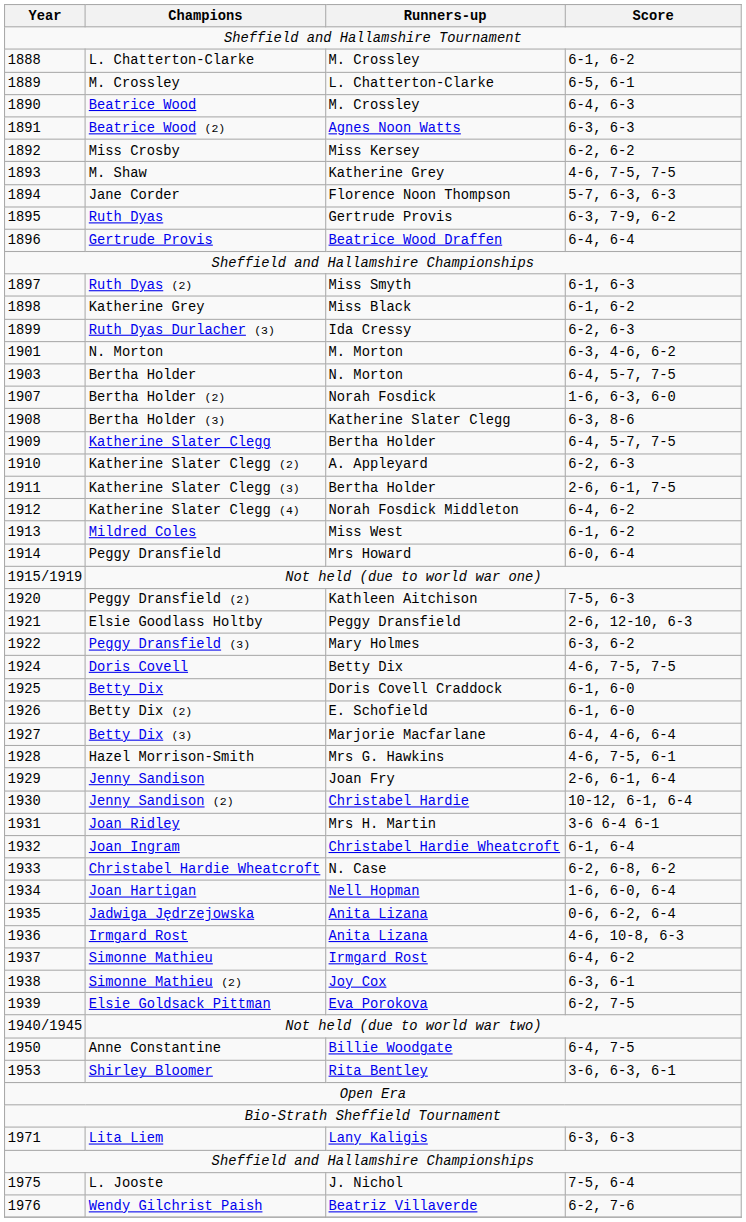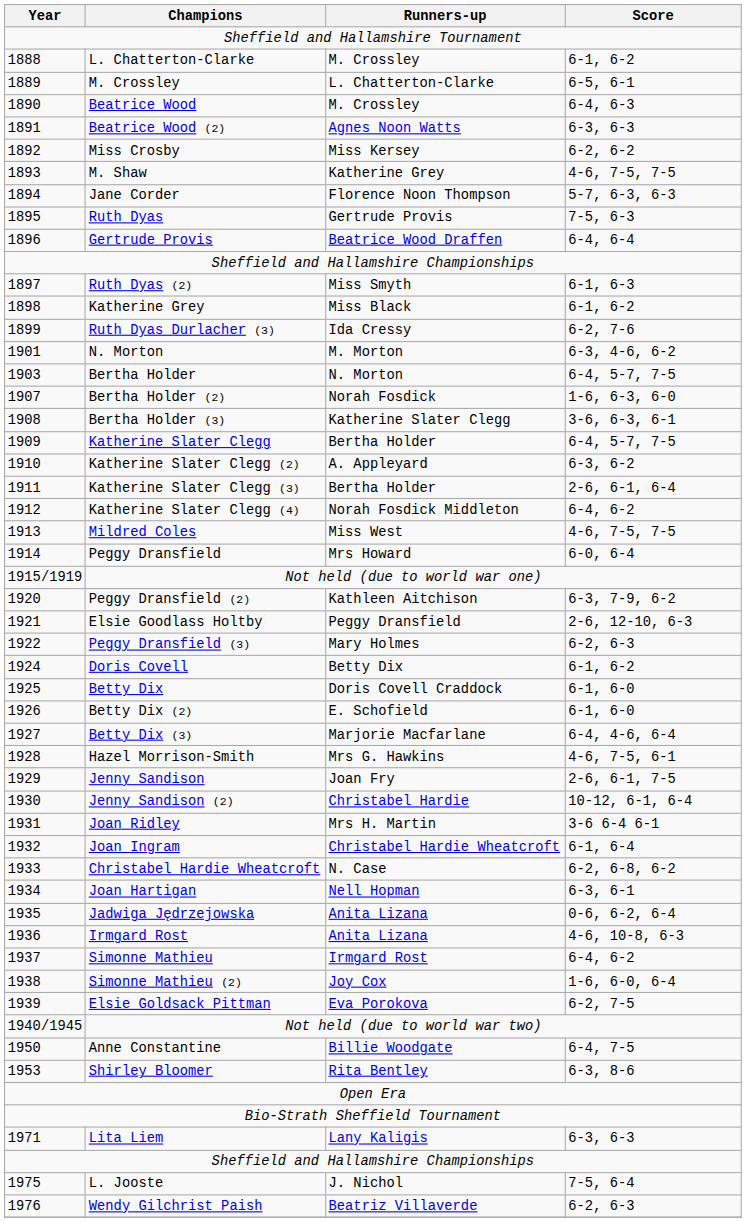(622, 218) 6-3, 7-9, 6-2 -> (601, 218) 7-5, 6-3
(601, 330) 6-2, 6-3 -> (601, 330) 6-2, 7-6
(601, 420) 6-3, 8-6 -> (622, 420) 3-6, 6-3, 6-1
(601, 465) 6-2, 6-3 -> (601, 465) 6-3, 6-2
(622, 487) 2-6, 6-1, 7-5 -> (622, 487) 2-6, 6-1, 6-4
(601, 532) 6-1, 6-2 -> (622, 532) 4-6, 7-5, 7-5
(601, 600) 7-5, 6-3 -> (622, 600) 6-3, 7-9, 6-2
(601, 645) 6-3, 6-2 -> (601, 645) 6-2, 6-3
(622, 667) 4-6, 7-5, 7-5 -> (601, 667) 6-1, 6-2
(622, 779) 2-6, 6-1, 6-4 -> (622, 779) 2-6, 6-1, 7-5
(622, 892) 1-6, 6-0, 6-4 -> (601, 892) 6-3, 6-1
(601, 981) 6-3, 6-1 -> (622, 981) 1-6, 6-0, 6-4
(622, 1071) 3-6, 6-3, 6-1 -> (601, 1071) 6-3, 8-6
(601, 1206) 6-2, 7-6 -> (601, 1206) 6-2, 6-3
